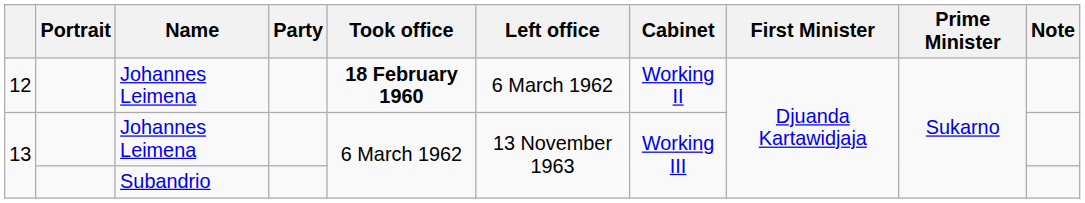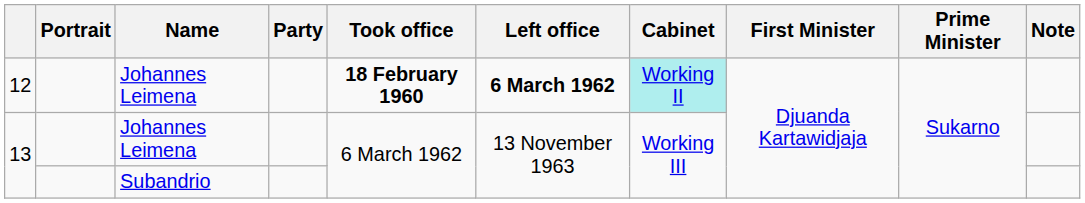(552, 85) normal -> (552, 85) bold
(678, 85) no background -> (678, 85) paleturquoise background
